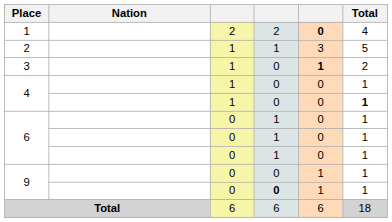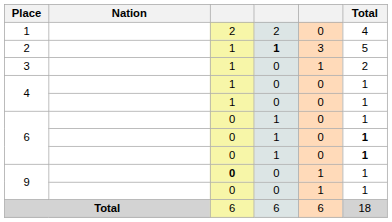(321, 31) bold -> (321, 31) normal
(276, 49) normal -> (276, 49) bold
(321, 67) bold -> (321, 67) normal
(365, 102) bold -> (365, 102) normal
(365, 138) normal -> (365, 138) bold
(365, 156) normal -> (365, 156) bold
(232, 173) normal -> (232, 173) bold
(276, 191) bold -> (276, 191) normal
